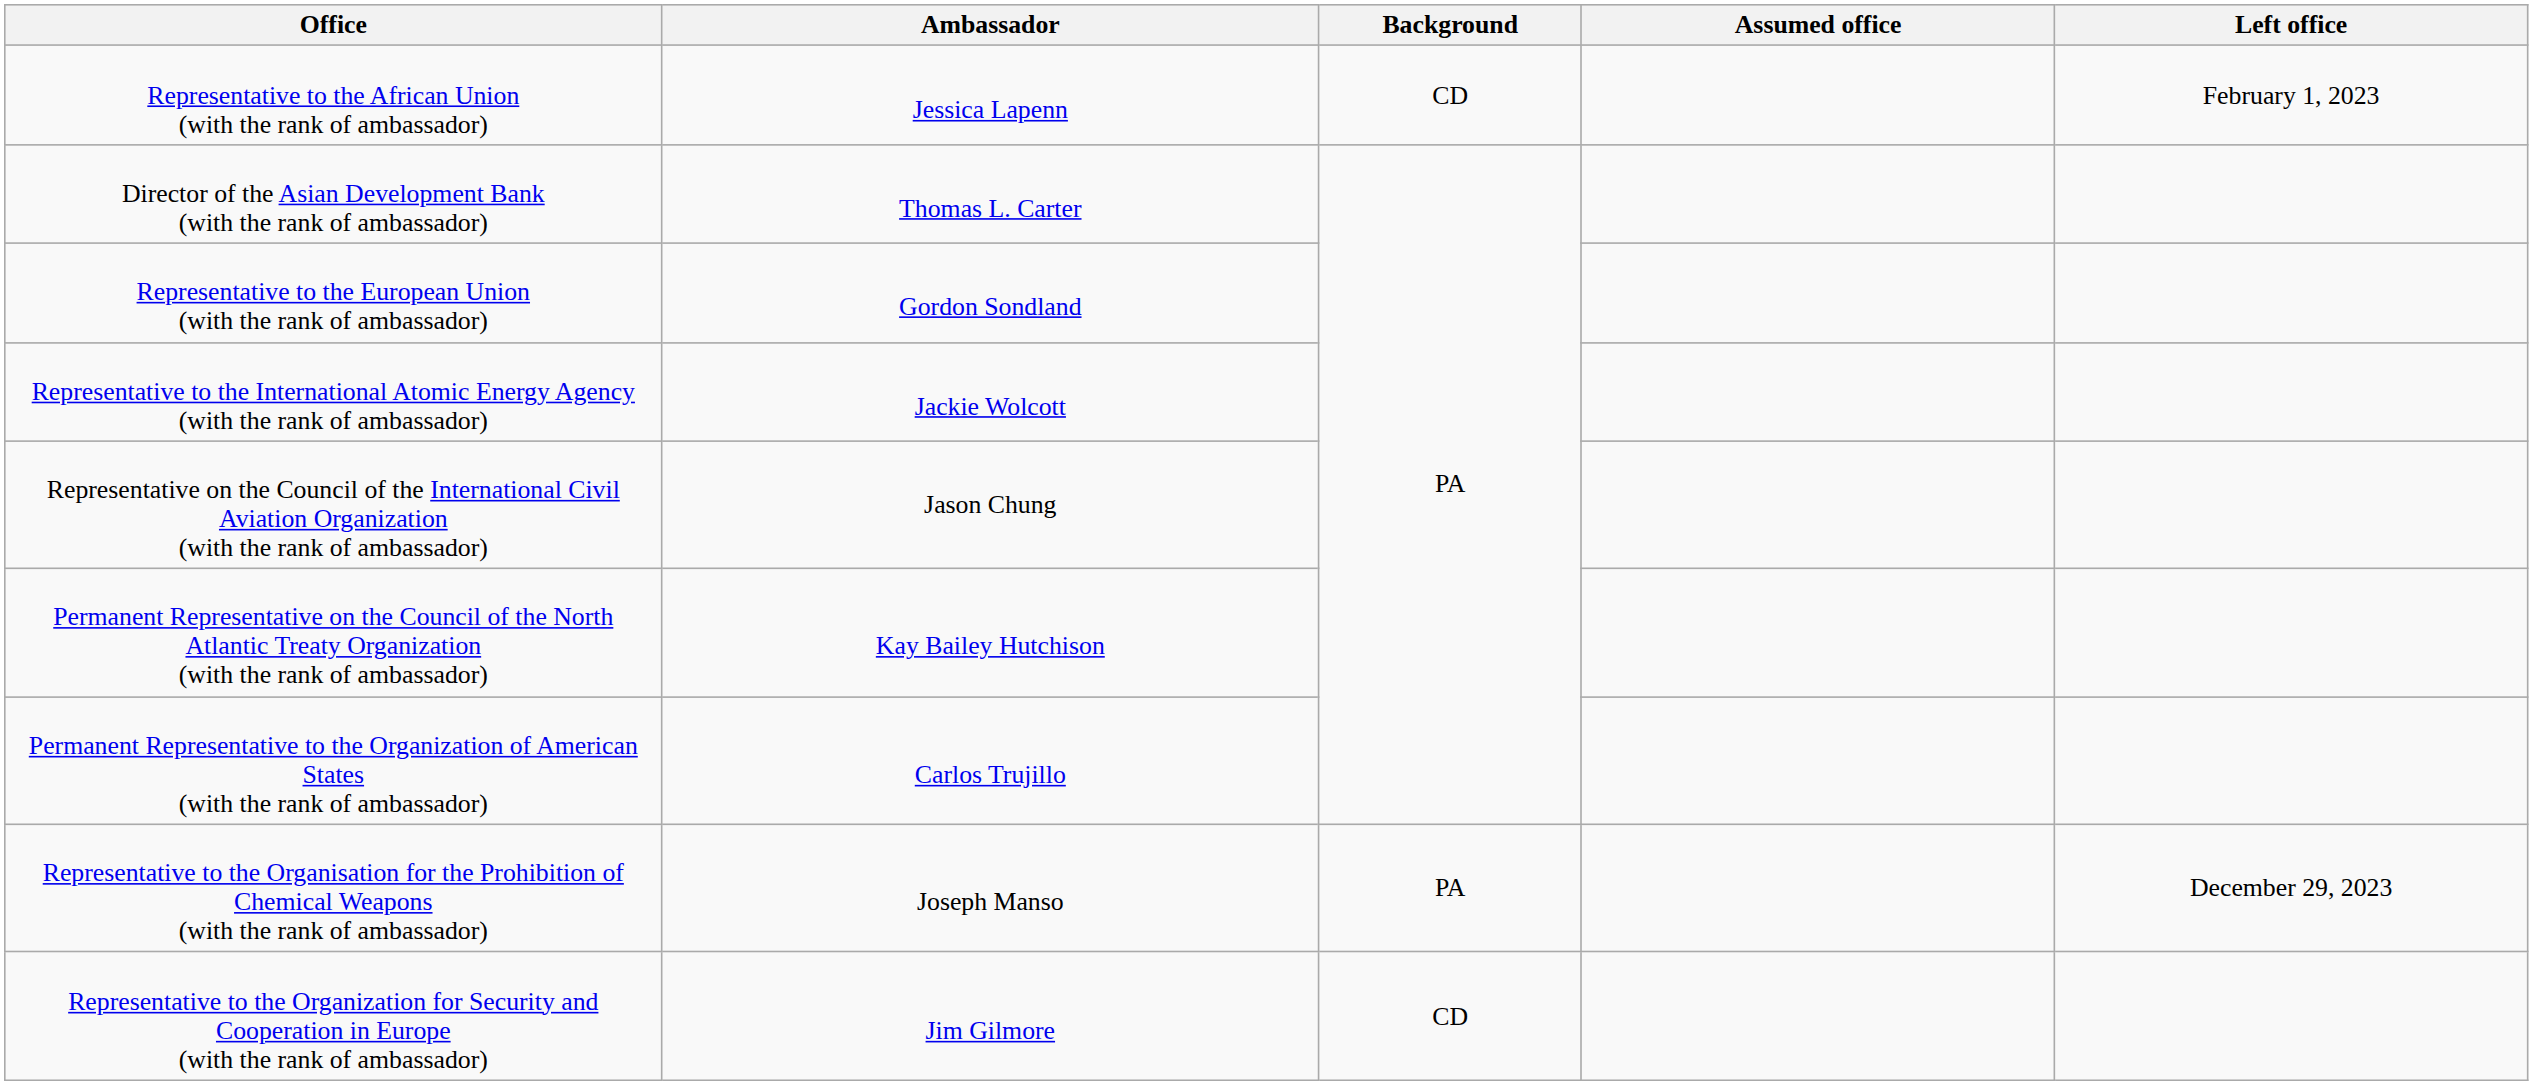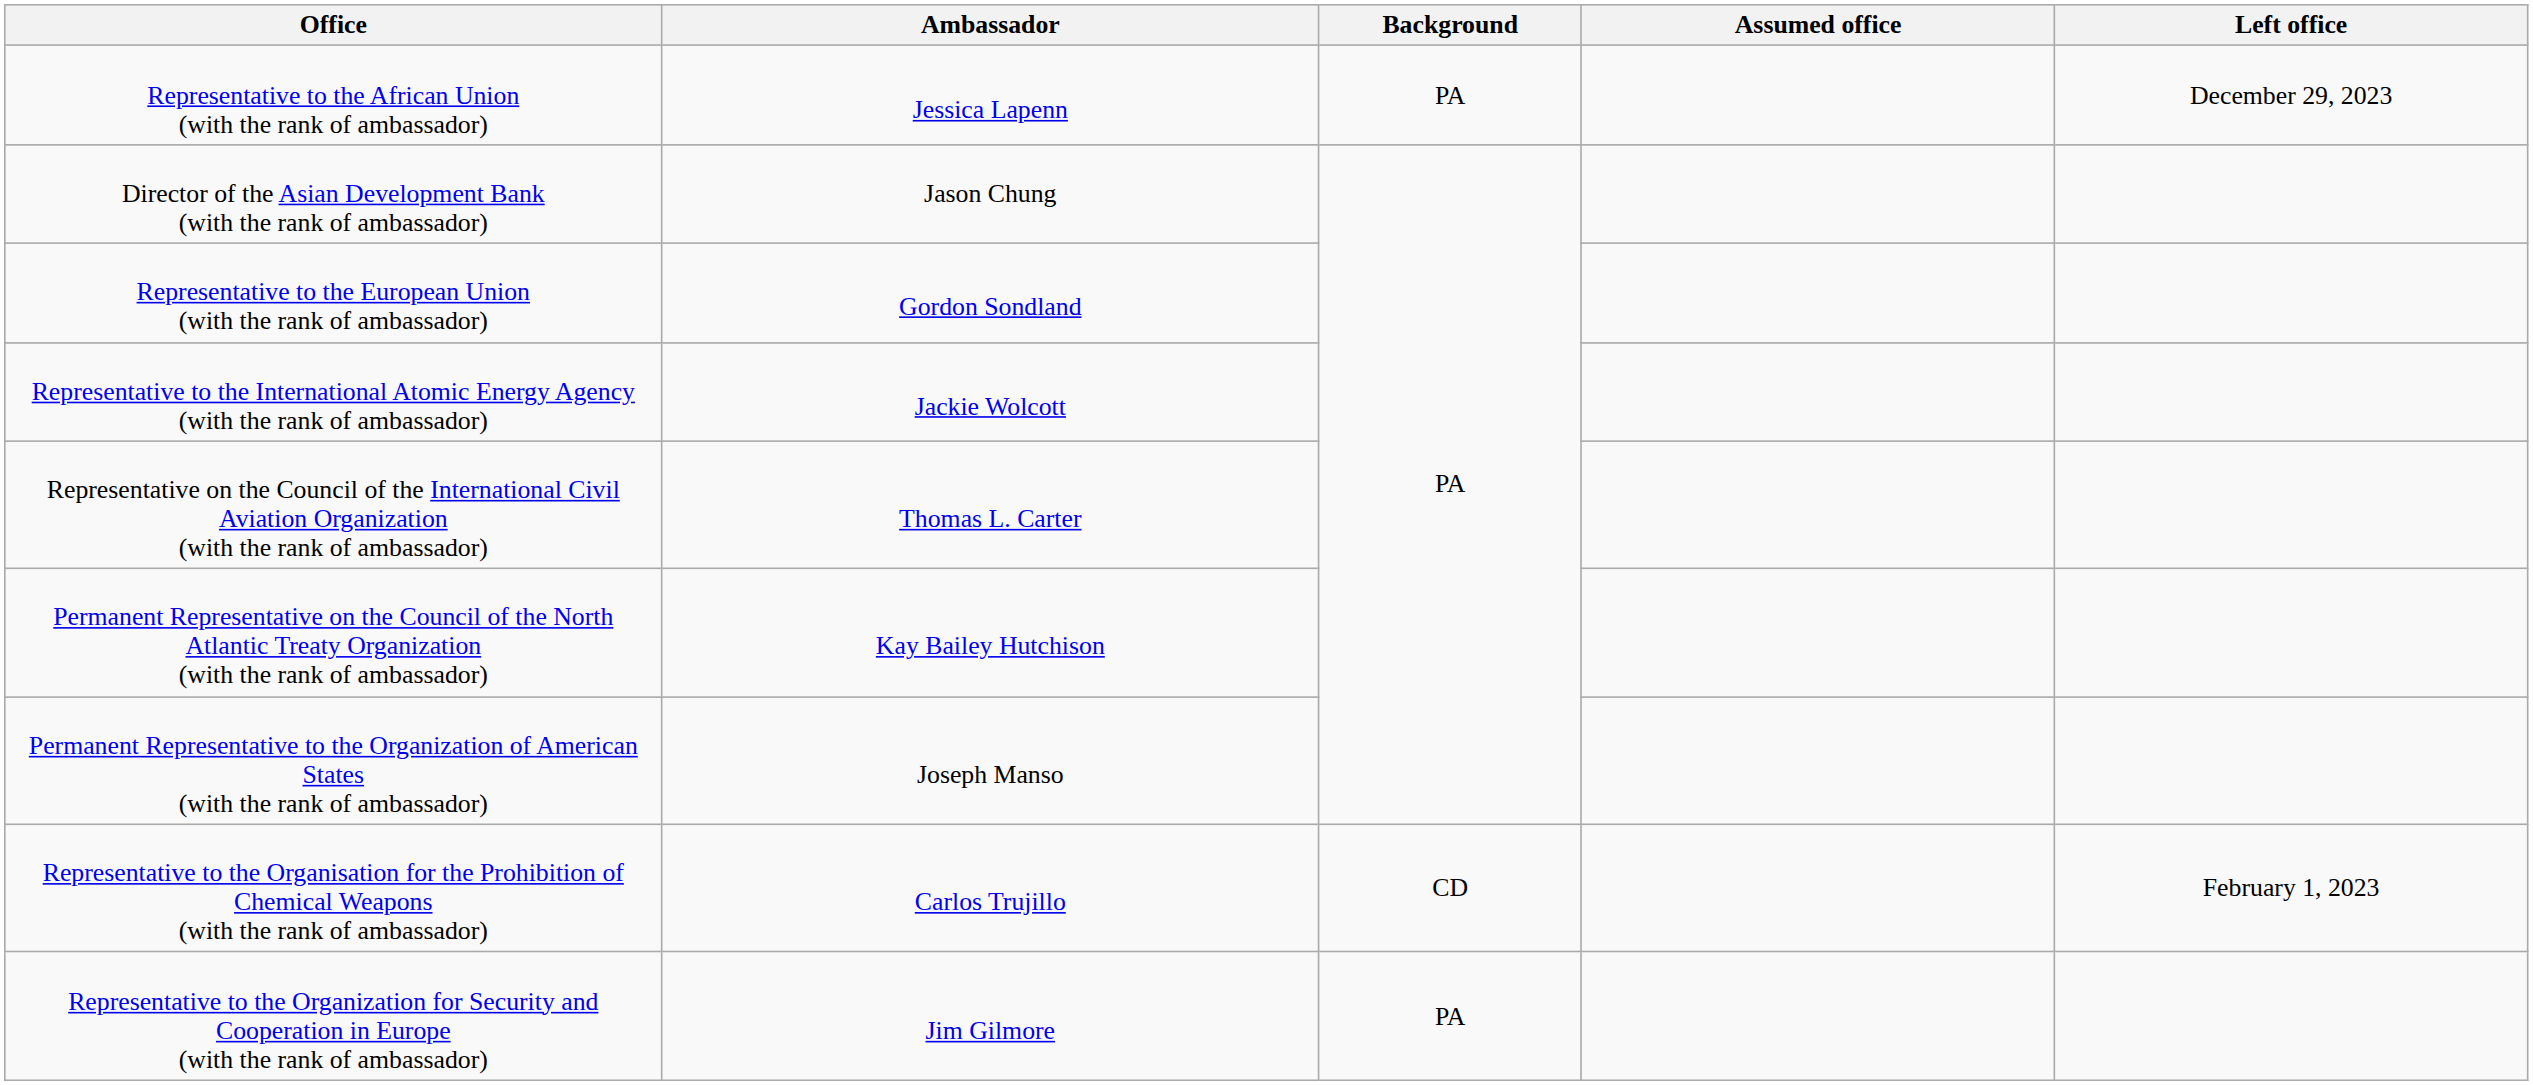(1450, 94) CD -> (1450, 94) PA
(2291, 94) February 1, 2023 -> (2291, 94) December 29, 2023
(990, 208) Thomas L. Carter -> (990, 193) Jason Chung
(990, 504) Jason Chung -> (990, 518) Thomas L. Carter
(990, 774) Carlos Trujillo -> (990, 774) Joseph Manso
(990, 902) Joseph Manso -> (990, 902) Carlos Trujillo
(1450, 887) PA -> (1450, 887) CD
(2291, 887) December 29, 2023 -> (2291, 887) February 1, 2023
(1450, 1015) CD -> (1450, 1015) PA
